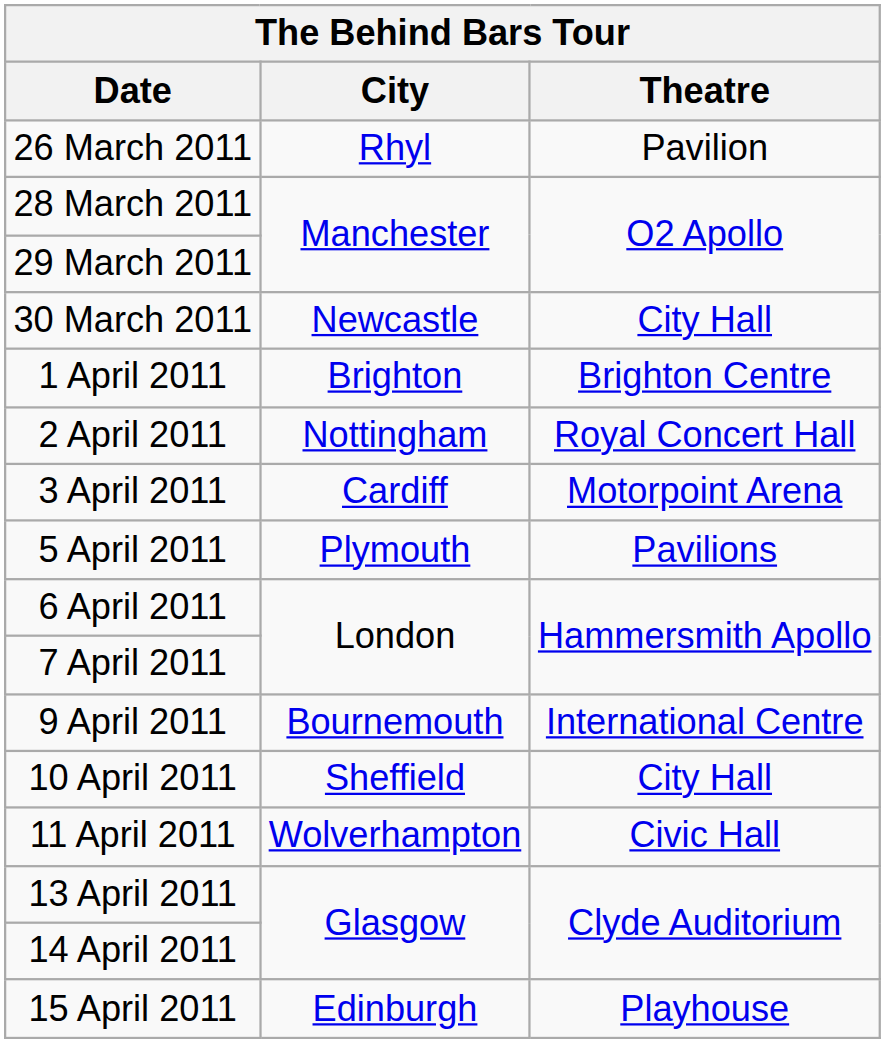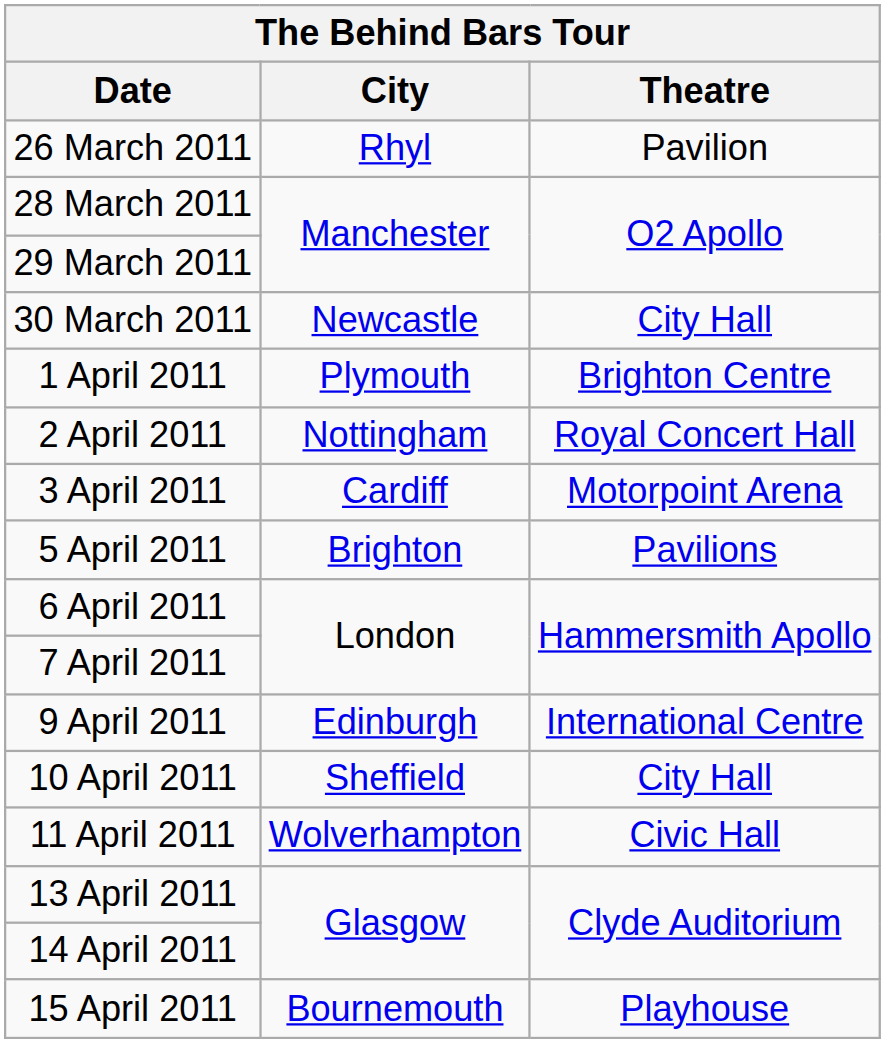(395, 377) Brighton -> (395, 377) Plymouth
(395, 549) Plymouth -> (395, 549) Brighton
(395, 721) Bournemouth -> (395, 721) Edinburgh
(395, 1008) Edinburgh -> (395, 1008) Bournemouth
